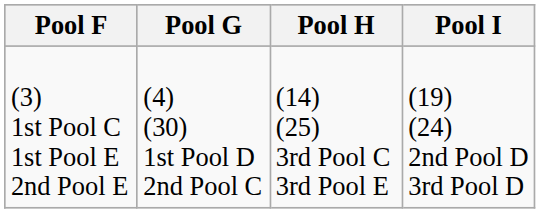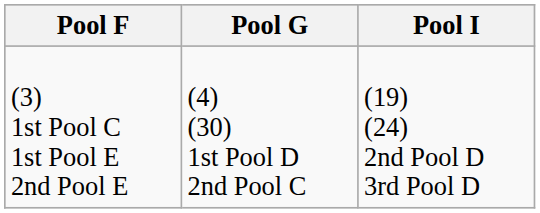- column: (336, 25)
